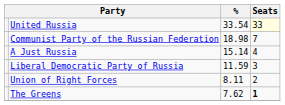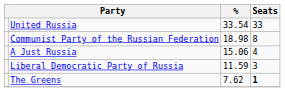(258, 25) lightyellow background -> (258, 25) no background
(255, 39) 7 -> (255, 39) 8
(236, 53) 15.14 -> (236, 53) 15.06
- row: (64, 80)
